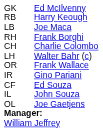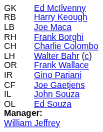(53, 85) Ed Souza -> (59, 85) Joe Gaetjens
(59, 104) Joe Gaetjens -> (53, 104) Ed Souza
